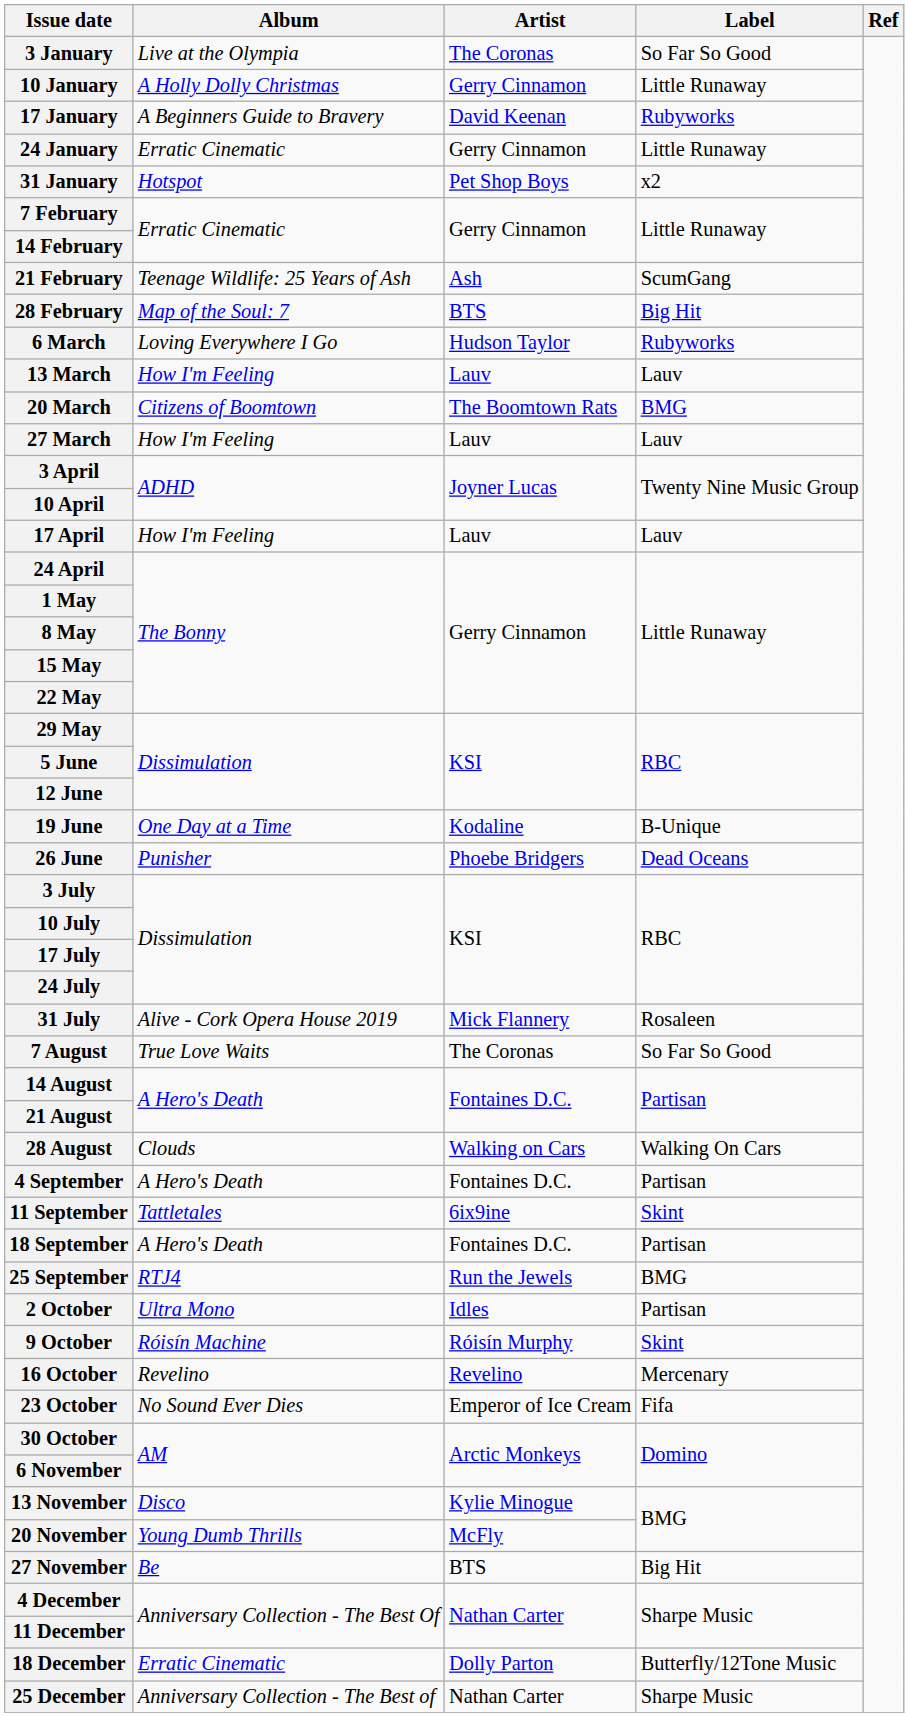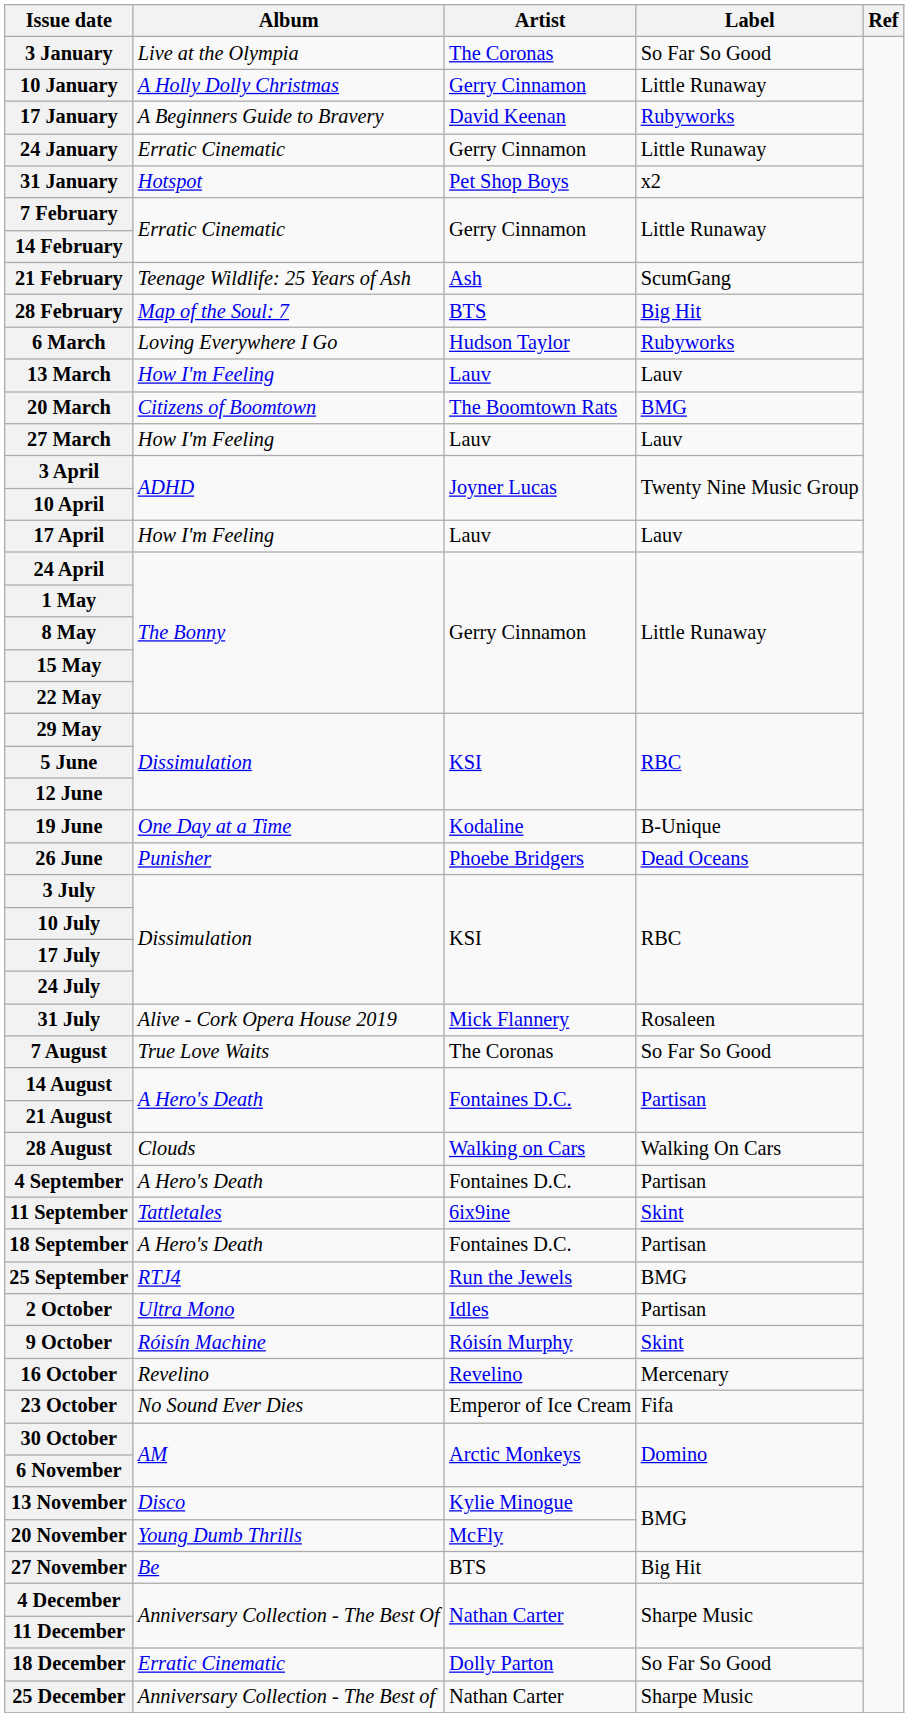(738, 1664) Butterfly/12Tone Music -> (706, 1664) So Far So Good
